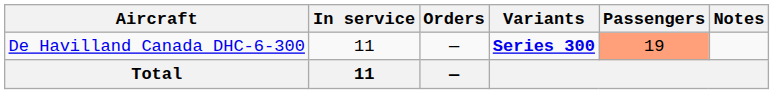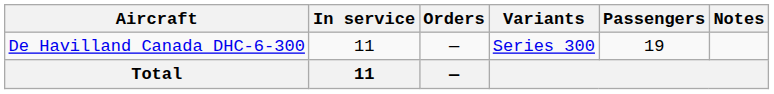(544, 46) bold -> (544, 46) normal
(654, 46) lightsalmon background -> (654, 46) no background
